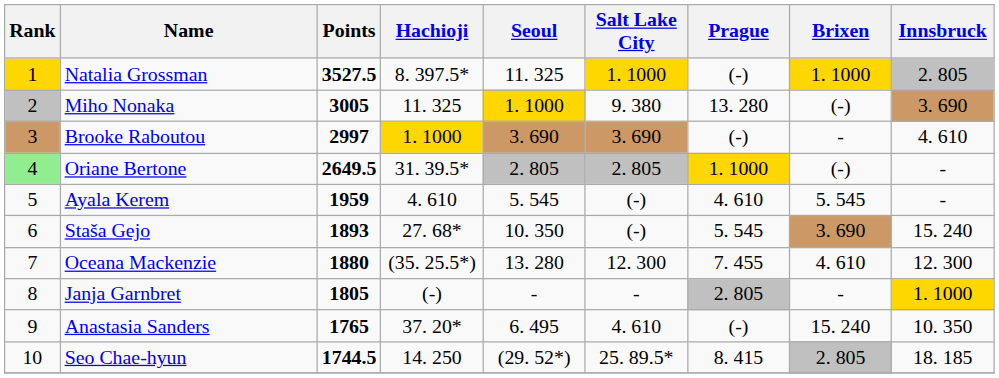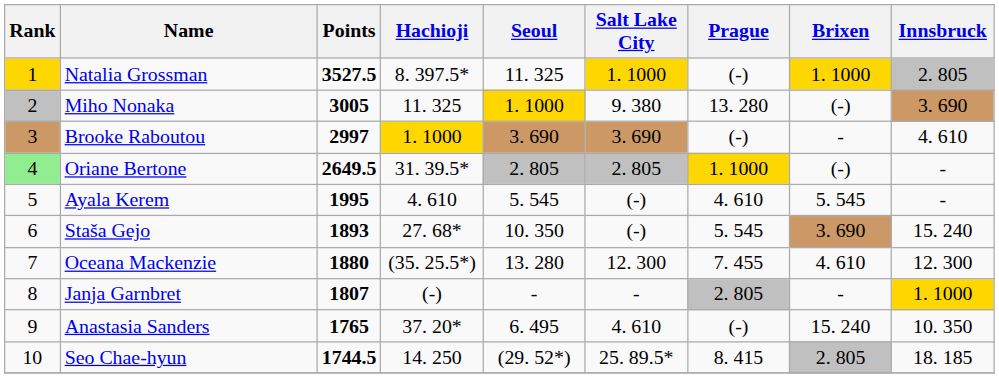(349, 199) 1959 -> (349, 199) 1995
(349, 294) 1805 -> (349, 294) 1807
